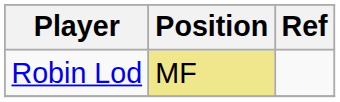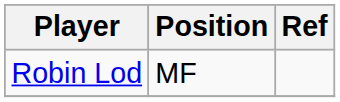(176, 72) khaki background -> (176, 72) no background
